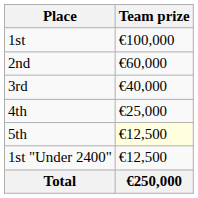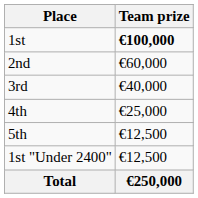(147, 39) normal -> (147, 39) bold
(143, 134) lightyellow background -> (143, 134) no background
